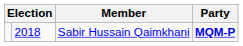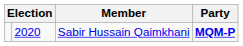(27, 32) 2018 -> (27, 32) 2020
